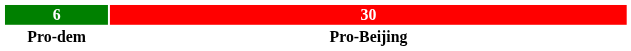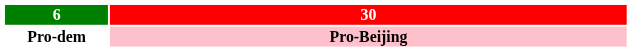(368, 36) no background -> (368, 36) pink background
